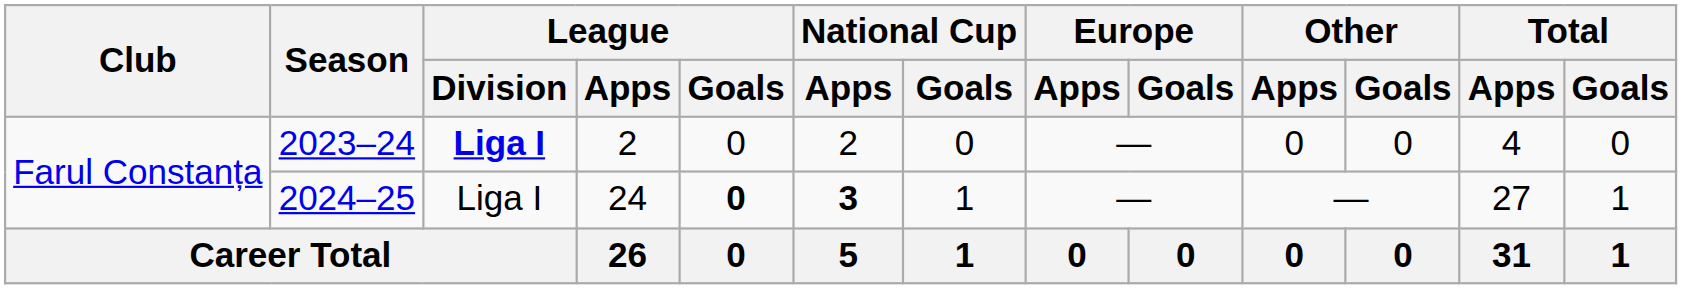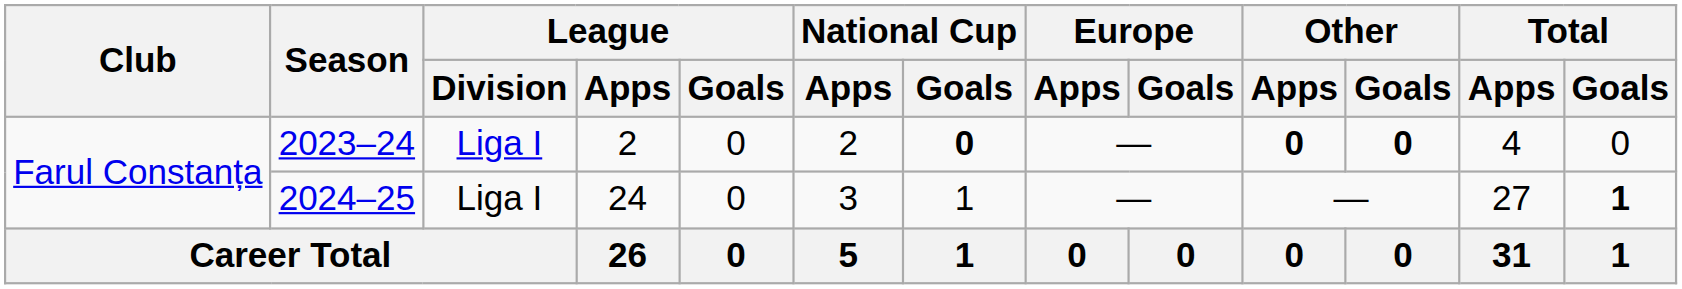(499, 143) bold -> (499, 143) normal
(964, 143) normal -> (964, 143) bold
(1294, 143) normal -> (1294, 143) bold
(1403, 143) normal -> (1403, 143) bold
(736, 198) bold -> (736, 198) normal
(848, 198) bold -> (848, 198) normal
(1620, 198) normal -> (1620, 198) bold
